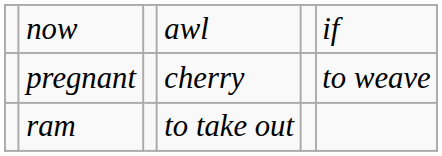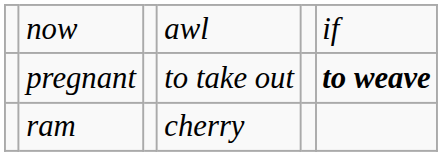(204, 77) cherry -> (229, 77) to take out
(376, 77) normal -> (376, 77) bold
(229, 126) to take out -> (204, 126) cherry
